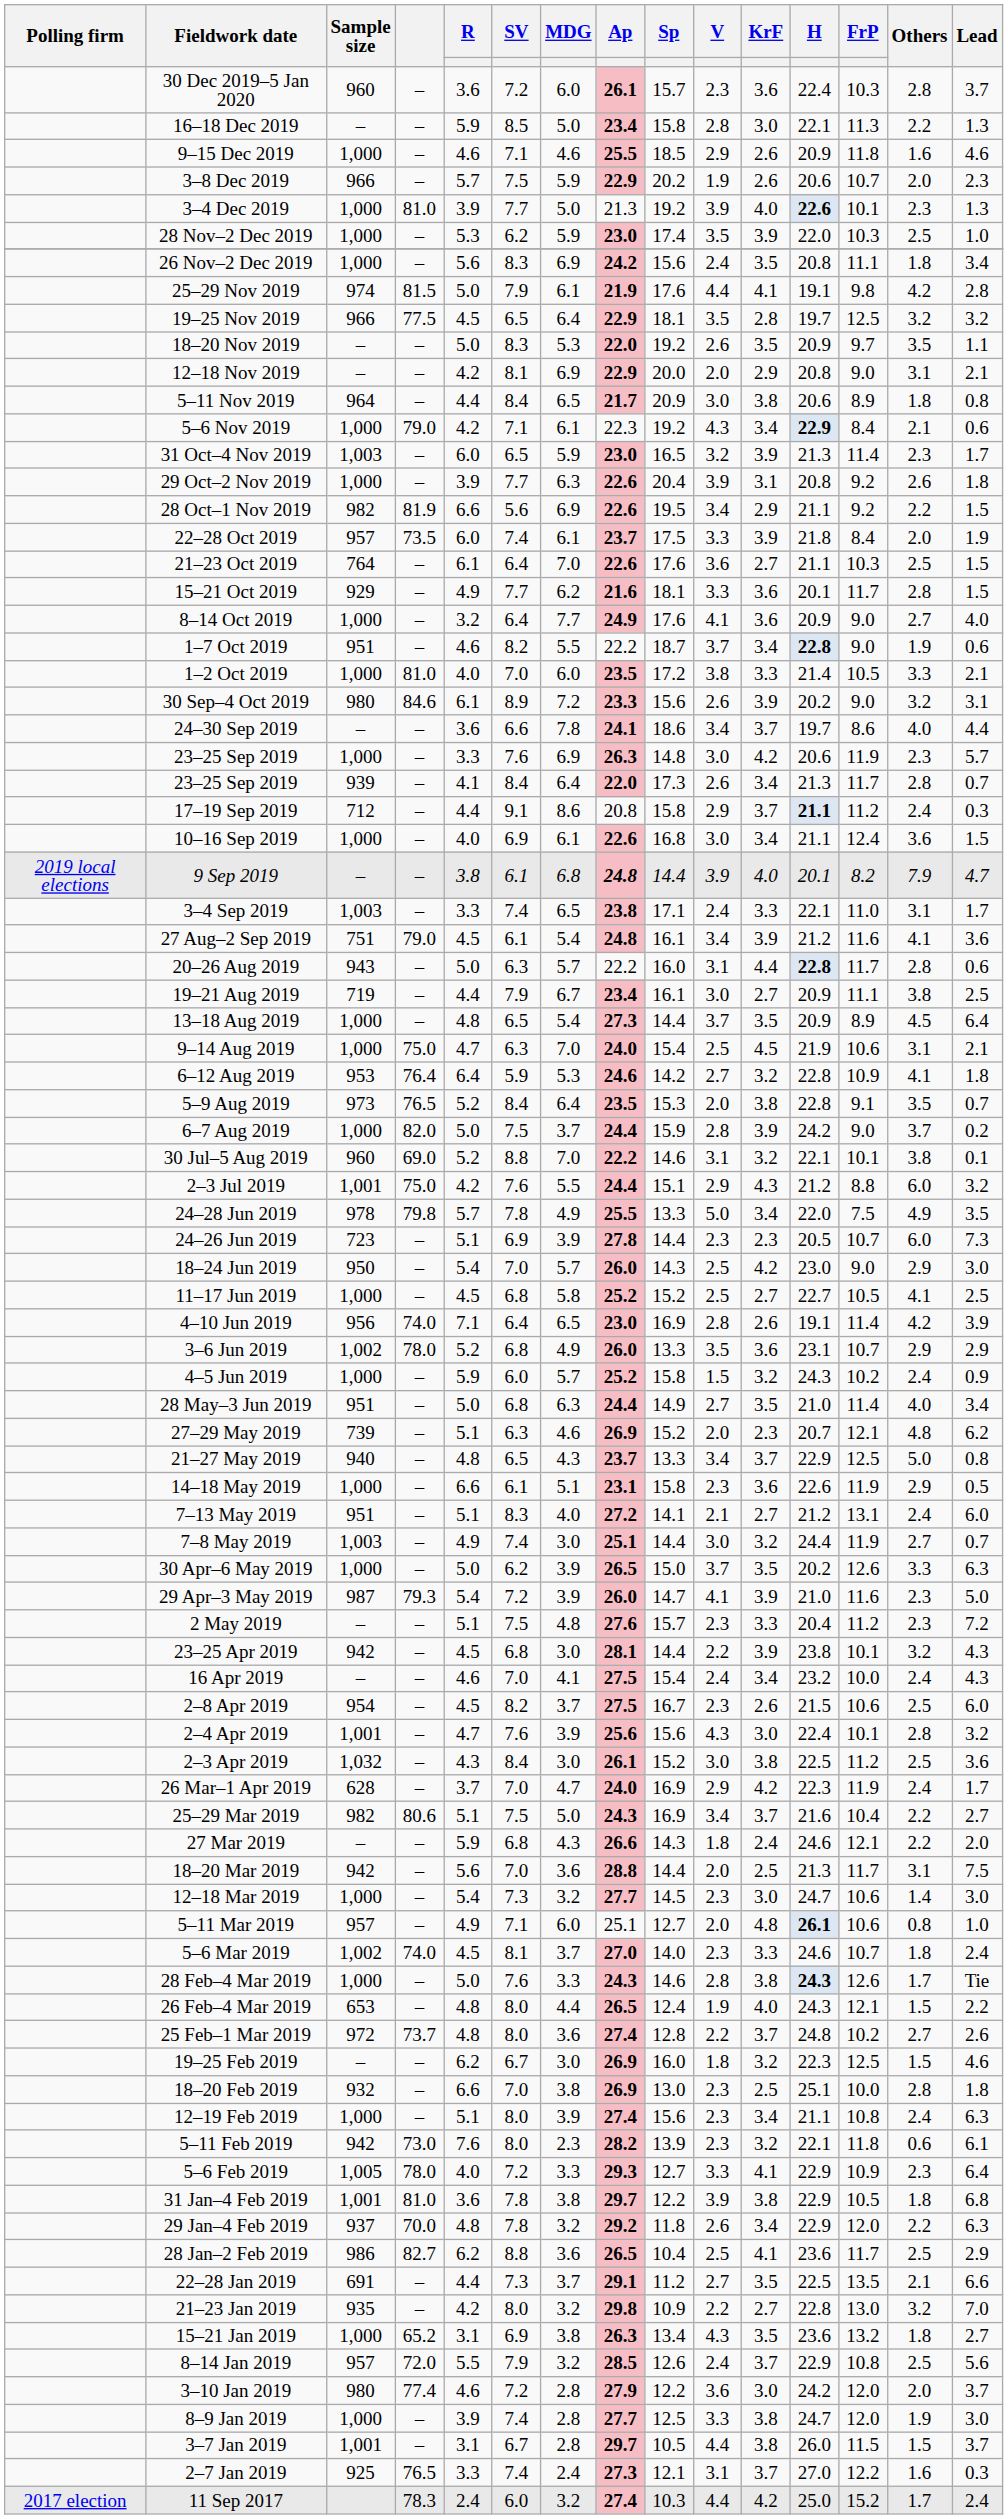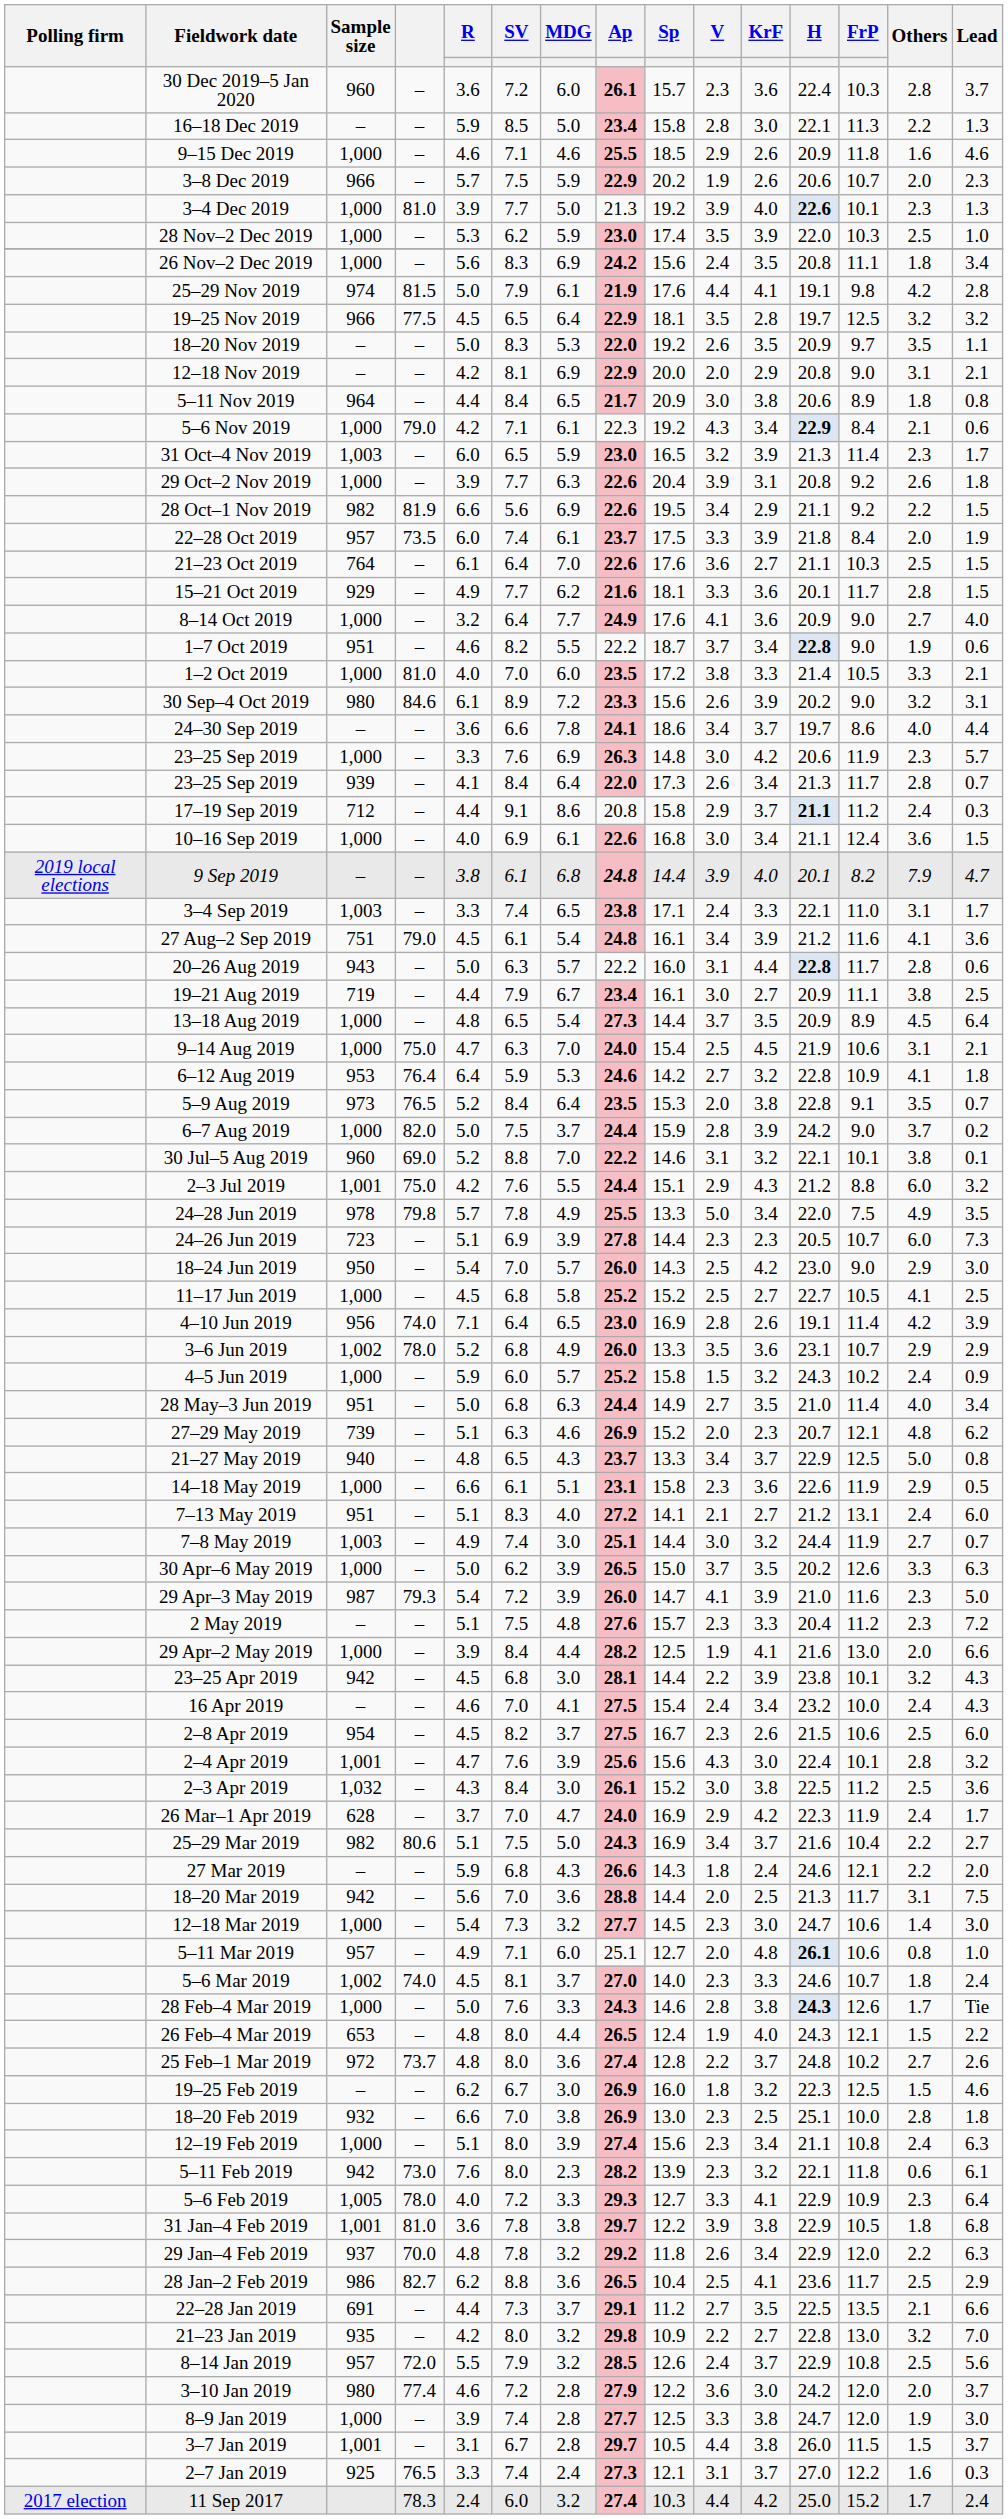+ row: (236, 1651)
- row: (236, 2336)
